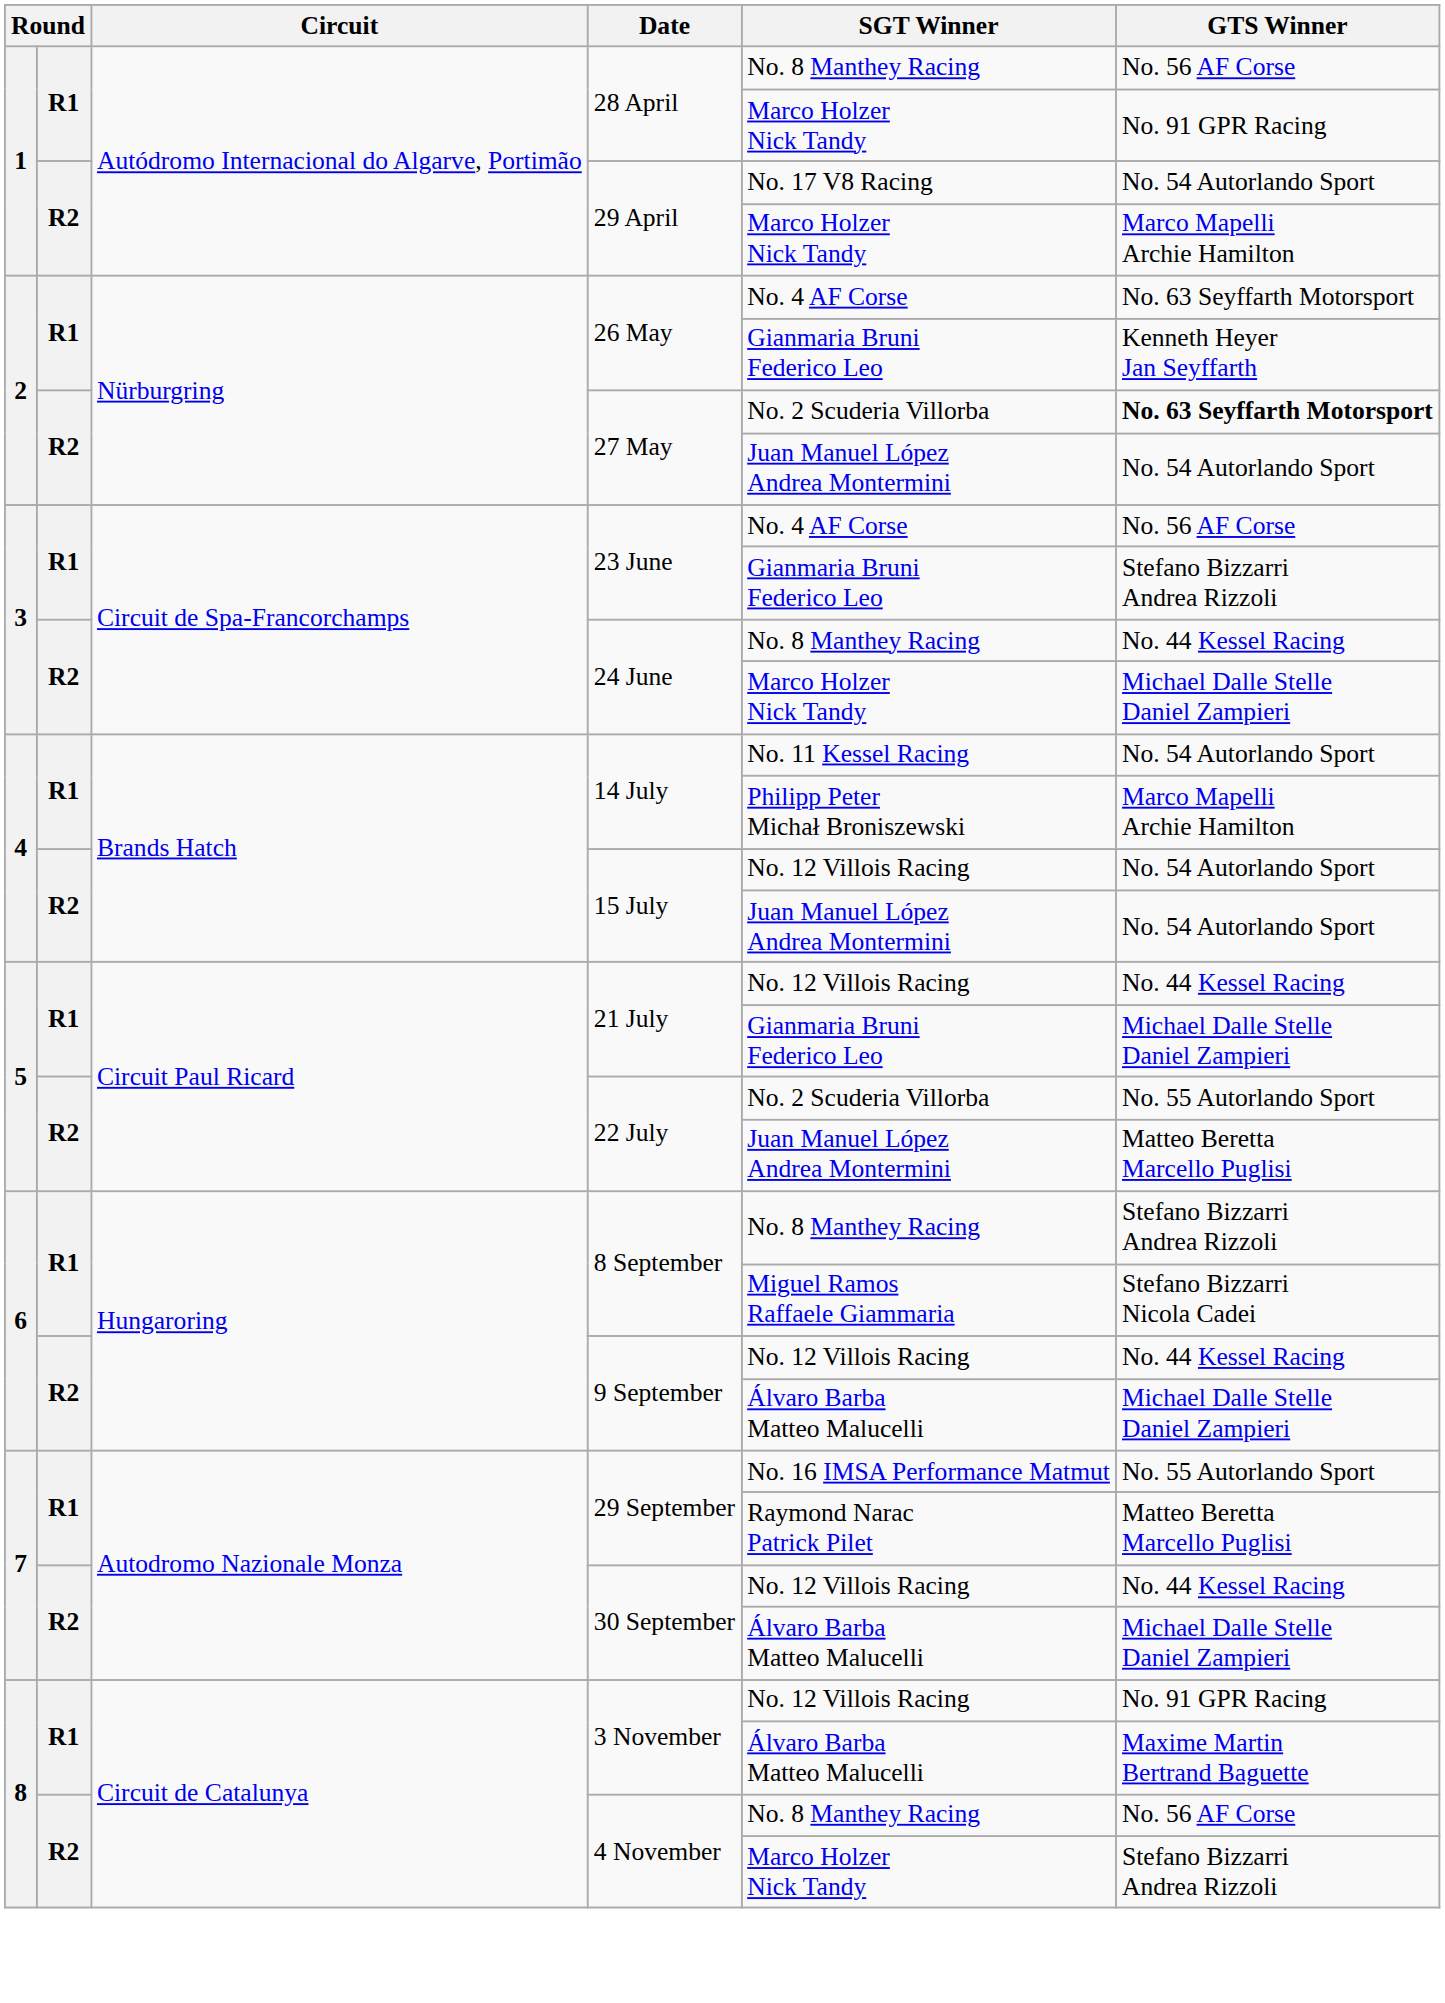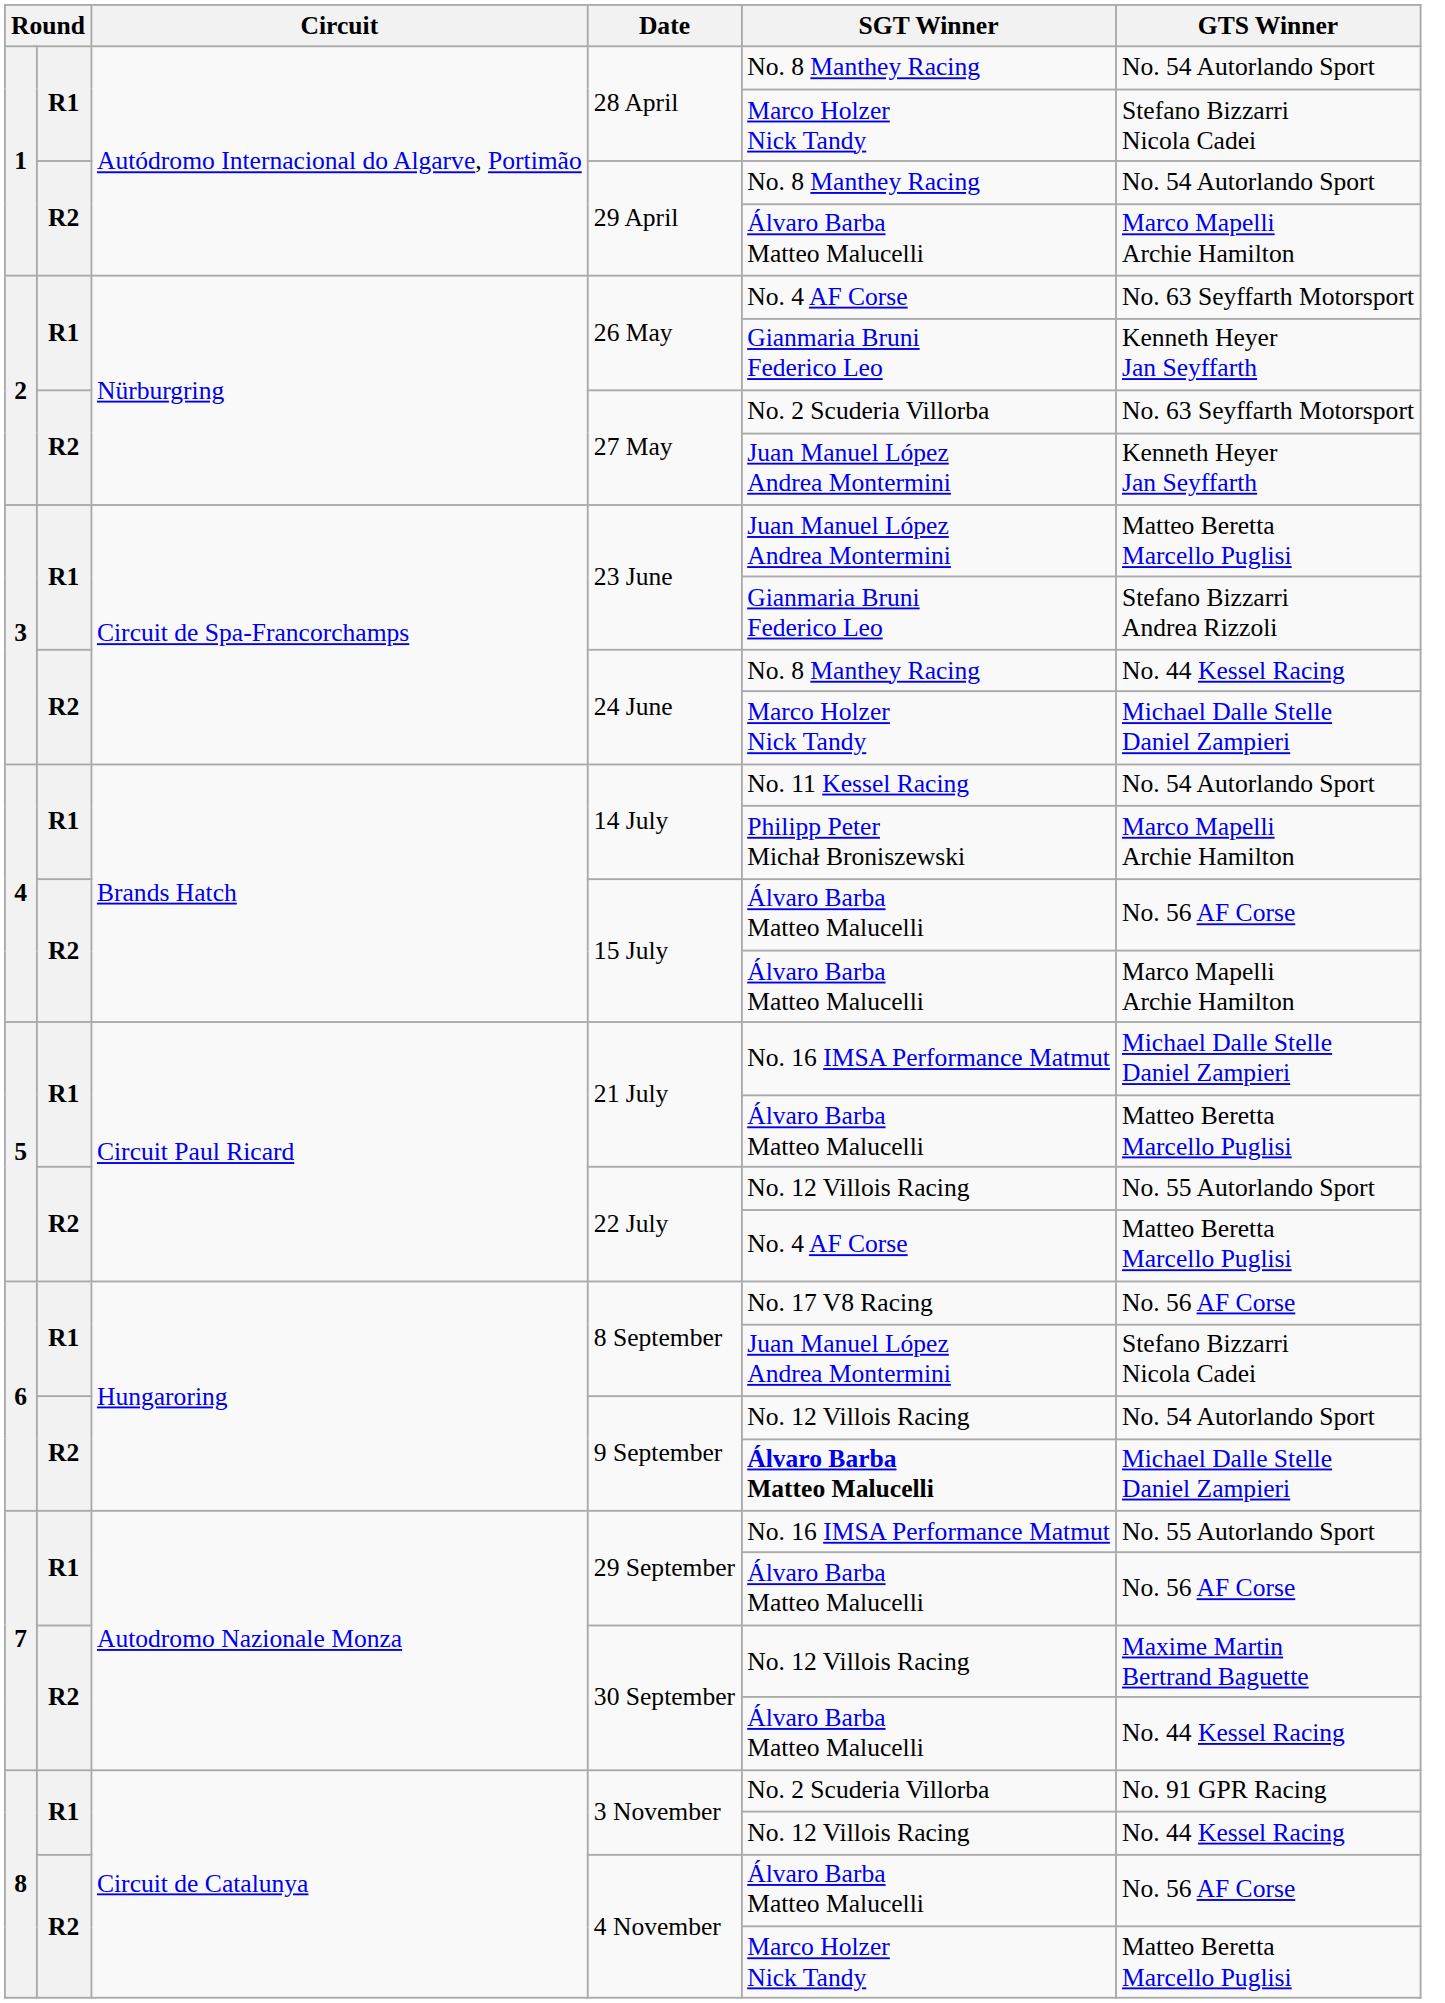(1209, 67) No. 56 AF Corse -> (1248, 67) No. 54 Autorlando Sport
(1224, 124) No. 91 GPR Racing -> (1205, 124) Stefano Bizzarri Nicola Cadei
(840, 181) No. 17 V8 Racing -> (864, 181) No. 8 Manthey Racing
(819, 239) Marco Holzer Nick Tandy -> (836, 239) Álvaro Barba Matteo Malucelli
(1277, 410) bold -> (1268, 410) normal
(1248, 467) No. 54 Autorlando Sport -> (1200, 467) Kenneth Heyer Jan Seyffarth
(827, 525) No. 4 AF Corse -> (849, 540) Juan Manuel López Andrea Montermini
(1209, 525) No. 56 AF Corse -> (1207, 540) Matteo Beretta Marcello Puglisi
(858, 868) No. 12 Villois Racing -> (836, 913) Álvaro Barba Matteo Malucelli
(1248, 868) No. 54 Autorlando Sport -> (1209, 913) No. 56 AF Corse
(849, 925) Juan Manuel López Andrea Montermini -> (836, 985) Álvaro Barba Matteo Malucelli
(1248, 925) No. 54 Autorlando Sport -> (1208, 985) Marco Mapelli Archie Hamilton
(858, 982) No. 12 Villois Racing -> (929, 1058) No. 16 IMSA Performance Matmut
(1233, 982) No. 44 Kessel Racing -> (1227, 1058) Michael Dalle Stelle Daniel Zampieri
(833, 1040) Gianmaria Bruni Federico Leo -> (836, 1130) Álvaro Barba Matteo Malucelli
(1227, 1040) Michael Dalle Stelle Daniel Zampieri -> (1207, 1130) Matteo Beretta Marcello Puglisi
(868, 1097) No. 2 Scuderia Villorba -> (858, 1187) No. 12 Villois Racing
(849, 1154) Juan Manuel López Andrea Montermini -> (827, 1244) No. 4 AF Corse
(864, 1226) No. 8 Manthey Racing -> (840, 1302) No. 17 V8 Racing
(1205, 1226) Stefano Bizzarri Andrea Rizzoli -> (1209, 1302) No. 56 AF Corse
(851, 1299) Miguel Ramos Raffaele Giammaria -> (849, 1359) Juan Manuel López Andrea Montermini
(1233, 1356) No. 44 Kessel Racing -> (1248, 1416) No. 54 Autorlando Sport
(836, 1413) normal -> (841, 1473) bold
(831, 1528) Raymond Narac Patrick Pilet -> (836, 1588) Álvaro Barba Matteo Malucelli
(1207, 1528) Matteo Beretta Marcello Puglisi -> (1209, 1588) No. 56 AF Corse
(1233, 1585) No. 44 Kessel Racing -> (1215, 1660) Maxime Martin Bertrand Baguette
(1227, 1642) Michael Dalle Stelle Daniel Zampieri -> (1233, 1732) No. 44 Kessel Racing
(858, 1699) No. 12 Villois Racing -> (868, 1789) No. 2 Scuderia Villorba
(836, 1756) Álvaro Barba Matteo Malucelli -> (858, 1832) No. 12 Villois Racing
(1215, 1756) Maxime Martin Bertrand Baguette -> (1233, 1832) No. 44 Kessel Racing
(864, 1814) No. 8 Manthey Racing -> (836, 1889) Álvaro Barba Matteo Malucelli
(1205, 1871) Stefano Bizzarri Andrea Rizzoli -> (1207, 1961) Matteo Beretta Marcello Puglisi
